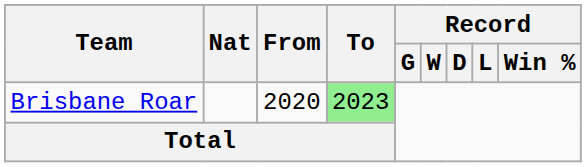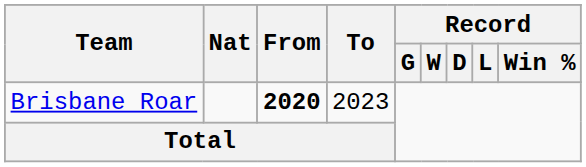(292, 102) normal -> (292, 102) bold
(361, 102) lightgreen background -> (361, 102) no background
